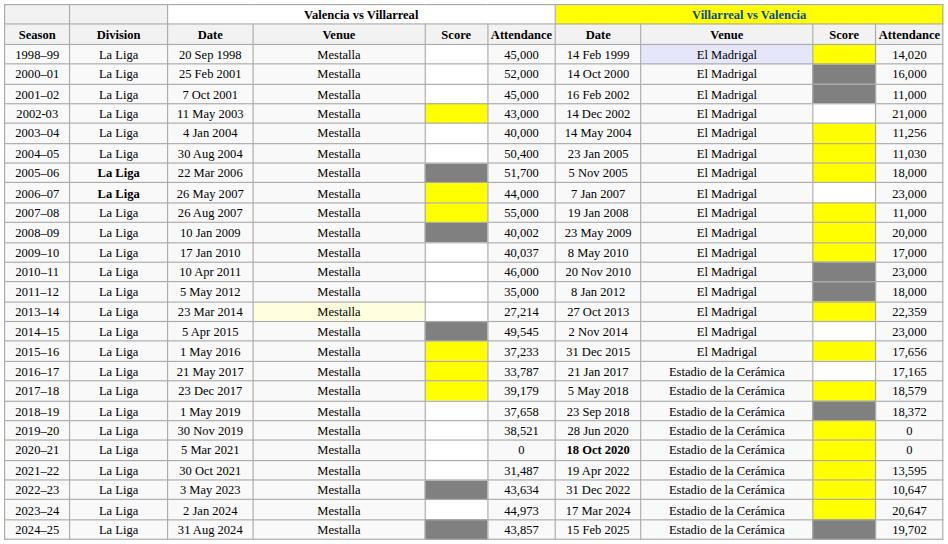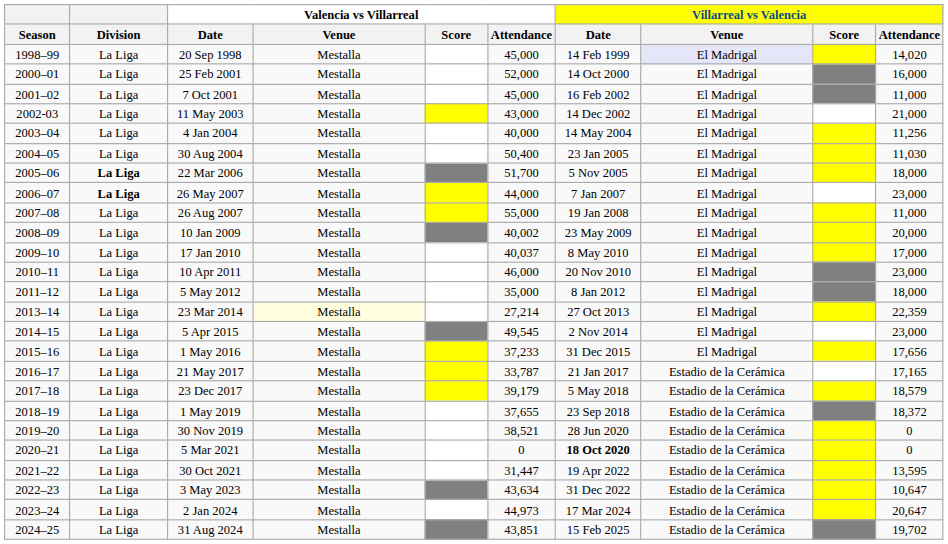(522, 411) 37,658 -> (522, 411) 37,655
(522, 470) 31,487 -> (522, 470) 31,447
(522, 529) 43,857 -> (522, 529) 43,851
